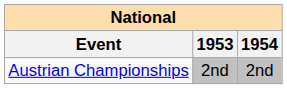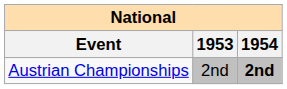(260, 70) normal -> (260, 70) bold
